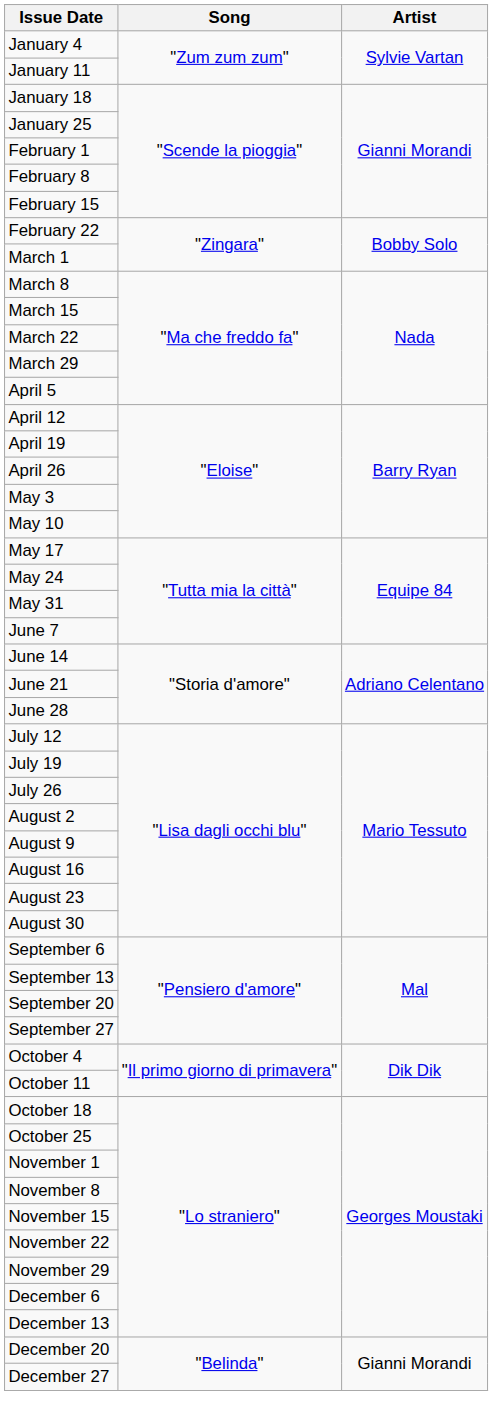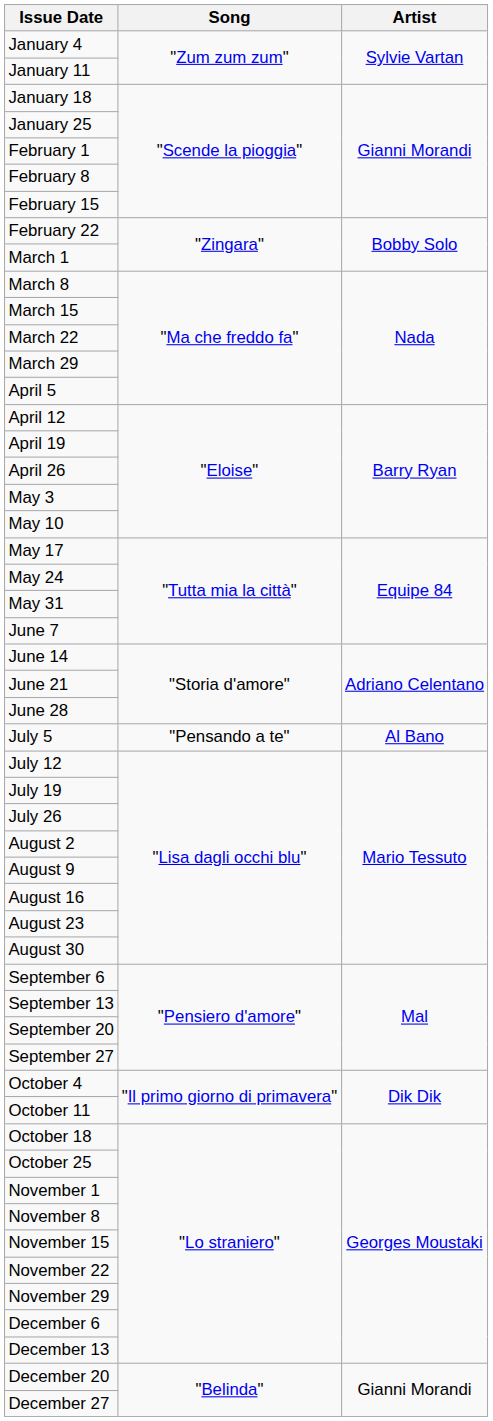+ row: (30, 737)
